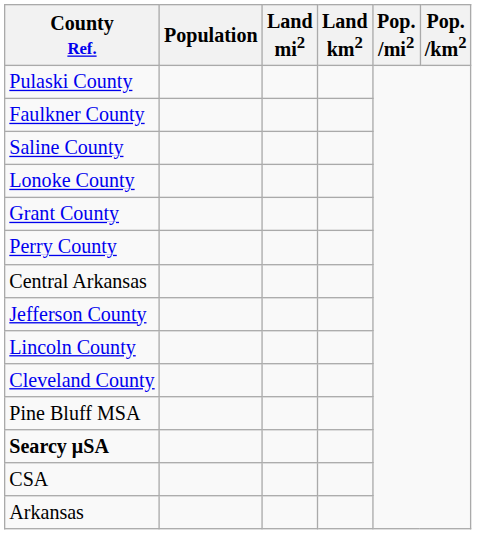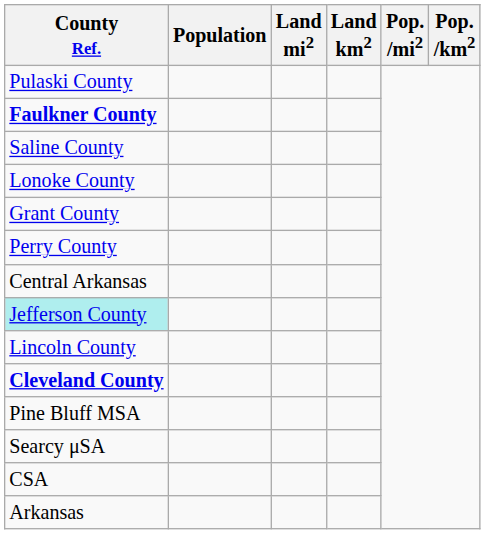(77, 115) normal -> (83, 115) bold
(78, 313) no background -> (78, 313) paleturquoise background
(82, 379) normal -> (86, 379) bold
(59, 446) bold -> (57, 446) normal
